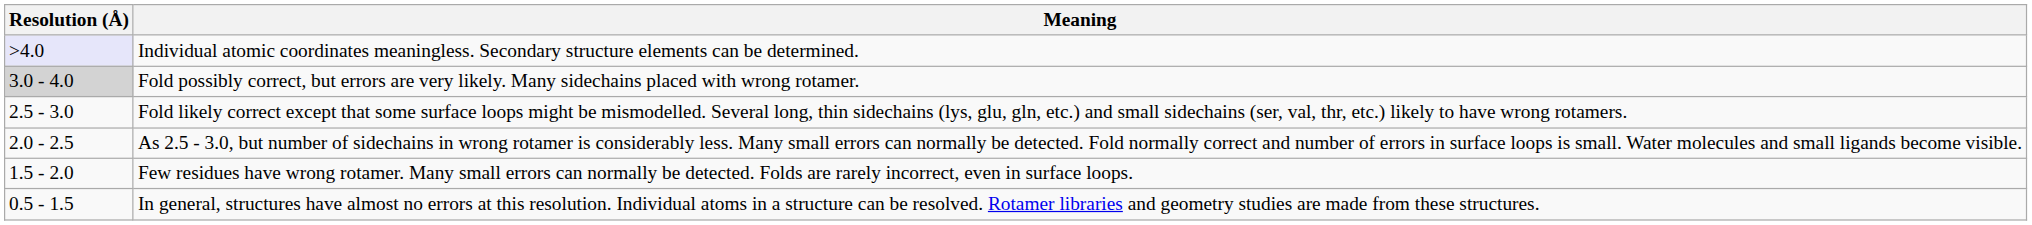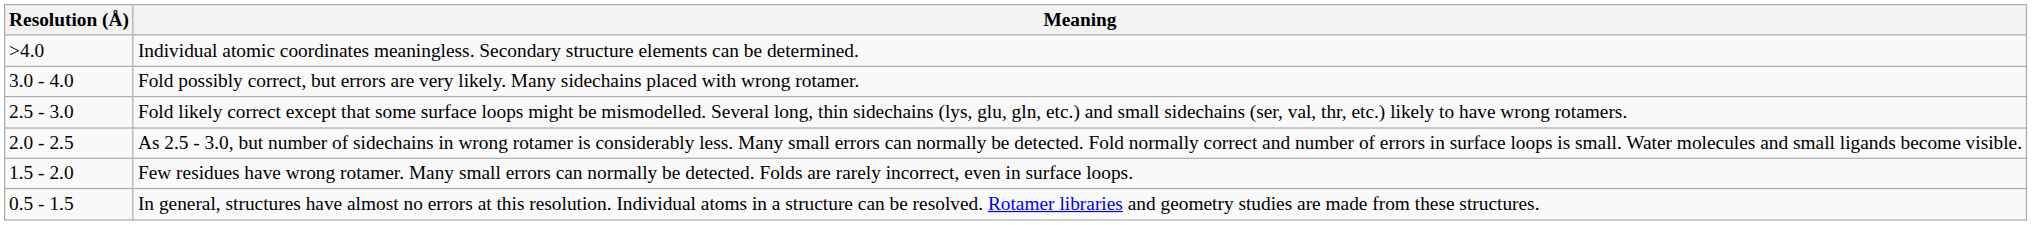(27, 50) lavender background -> (27, 50) no background
(41, 81) lightgrey background -> (41, 81) no background
